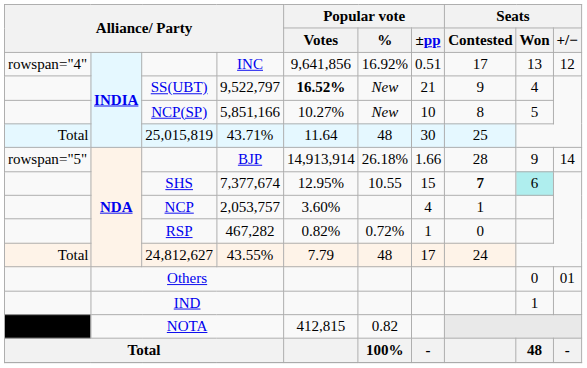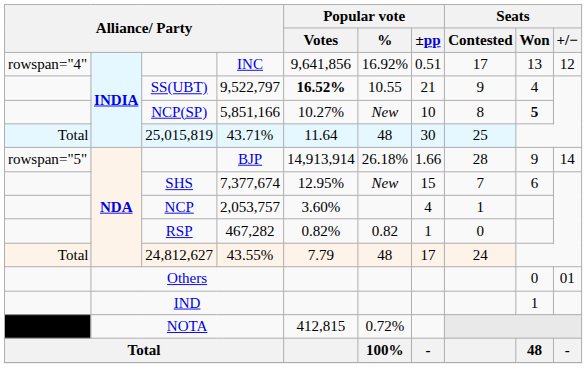(385, 87) New -> (385, 87) 10.55
(535, 111) normal -> (535, 111) bold
(385, 183) 10.55 -> (385, 183) New
(480, 183) bold -> (480, 183) normal
(535, 183) paleturquoise background -> (535, 183) no background
(385, 231) 0.72% -> (385, 231) 0.82
(385, 326) 0.82 -> (385, 326) 0.72%
